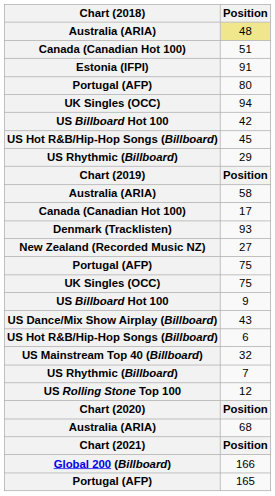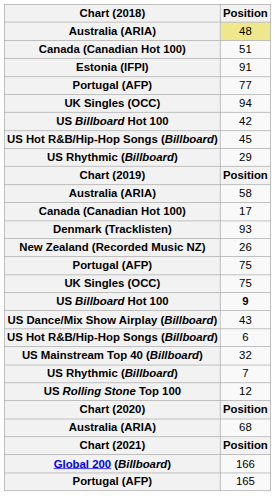(245, 85) 80 -> (245, 85) 77
(245, 247) 27 -> (245, 247) 26
(245, 301) normal -> (245, 301) bold
